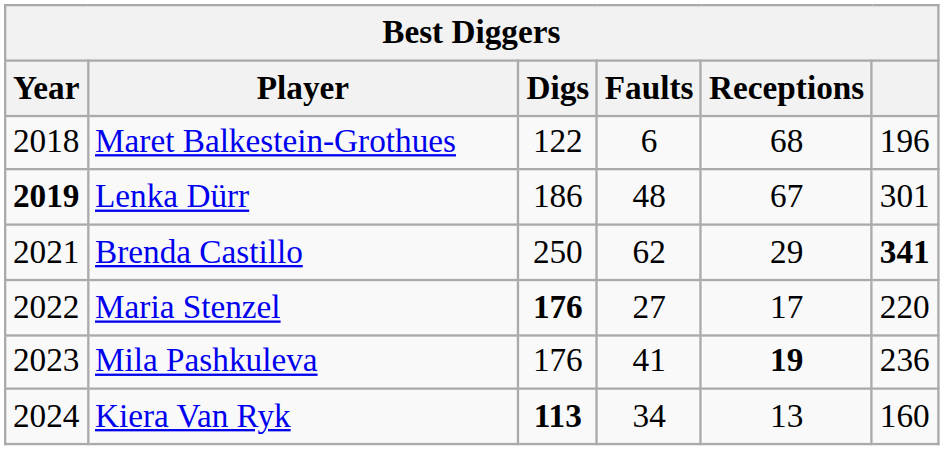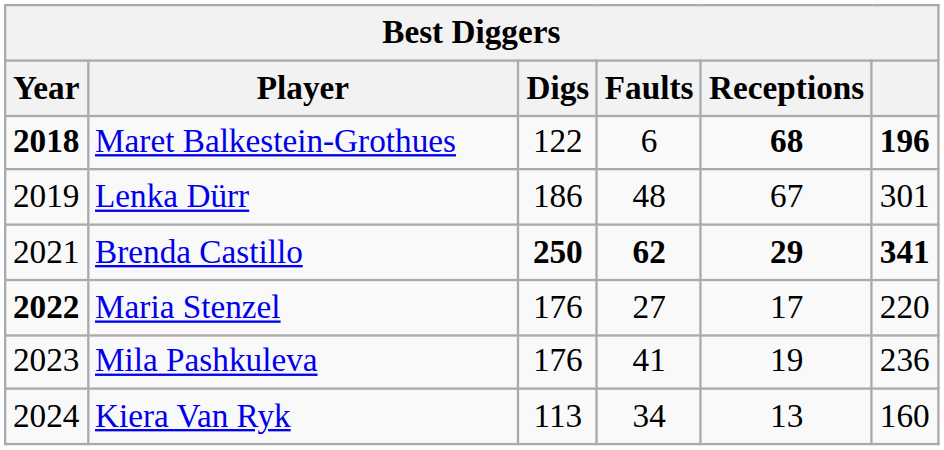(46, 142) normal -> (46, 142) bold
(787, 142) normal -> (787, 142) bold
(905, 142) normal -> (905, 142) bold
(46, 196) bold -> (46, 196) normal
(558, 251) normal -> (558, 251) bold
(649, 251) normal -> (649, 251) bold
(787, 251) normal -> (787, 251) bold
(46, 306) normal -> (46, 306) bold
(558, 306) bold -> (558, 306) normal
(787, 361) bold -> (787, 361) normal
(558, 416) bold -> (558, 416) normal
